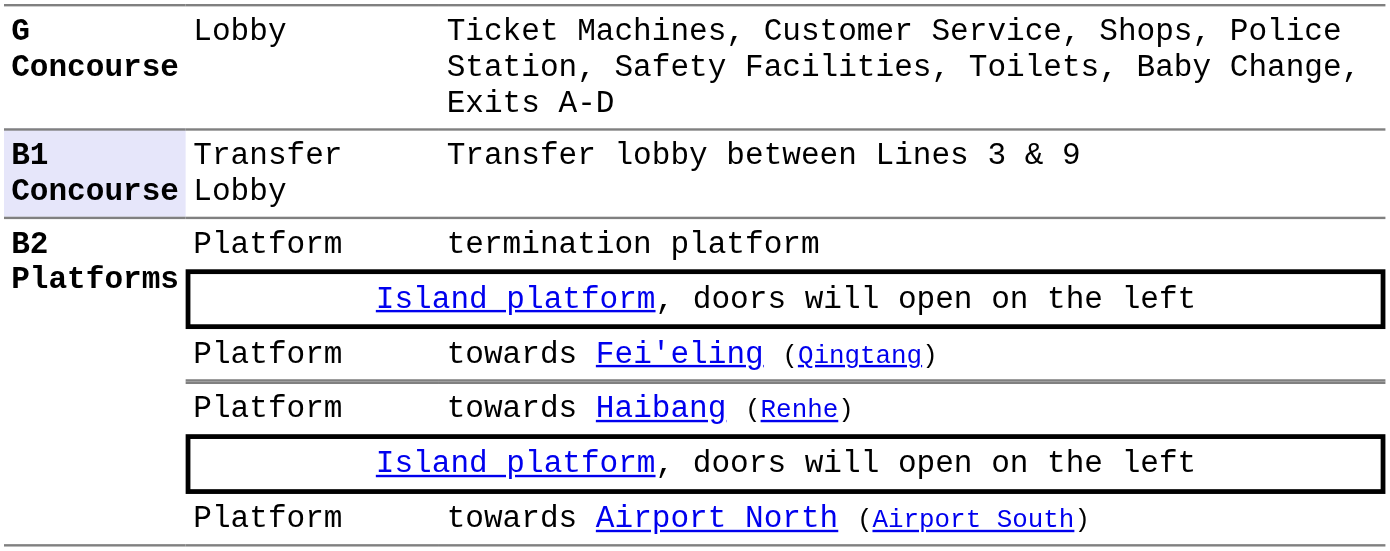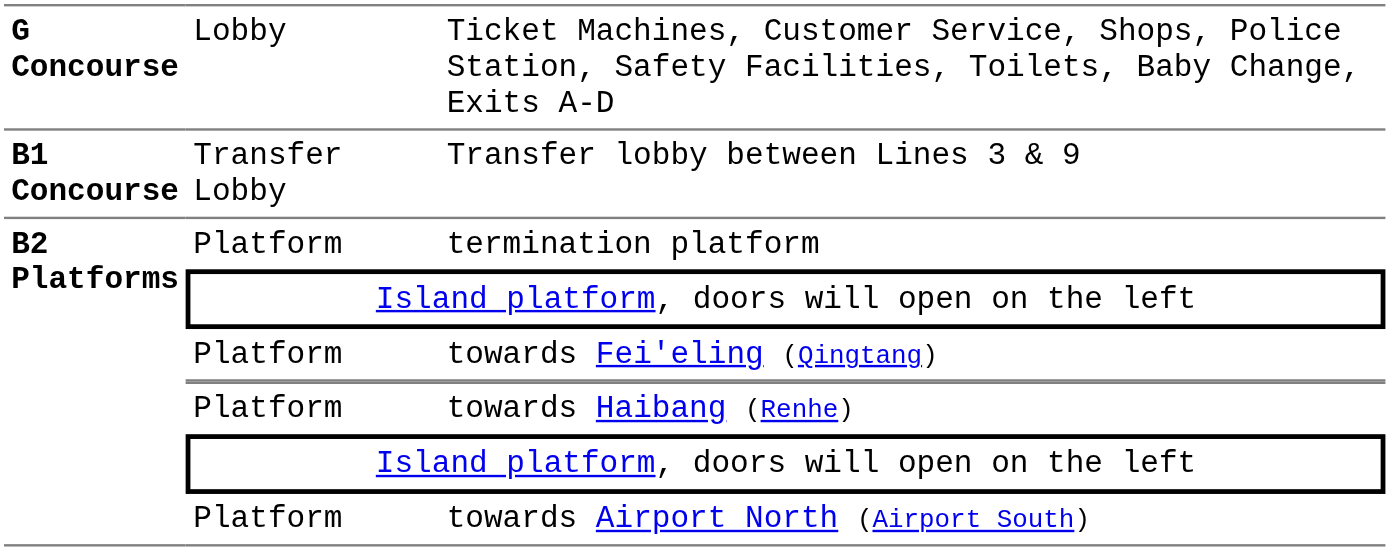(95, 174) lavender background -> (95, 174) no background
